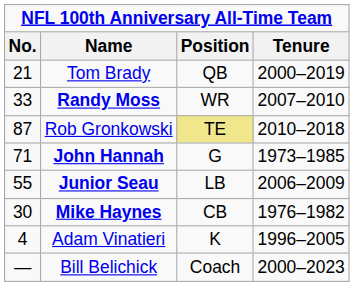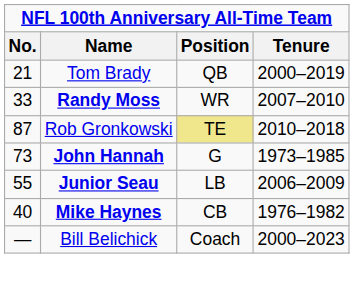(23, 156) 71 -> (23, 156) 73
(23, 211) 30 -> (23, 211) 40
- row: (109, 239)
